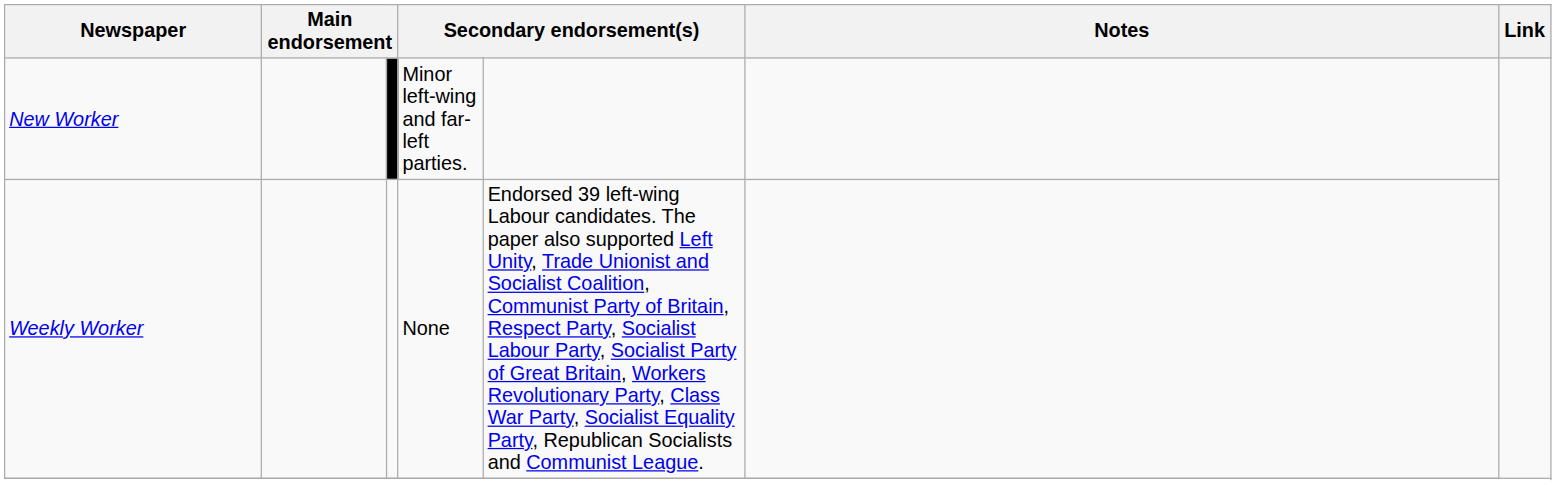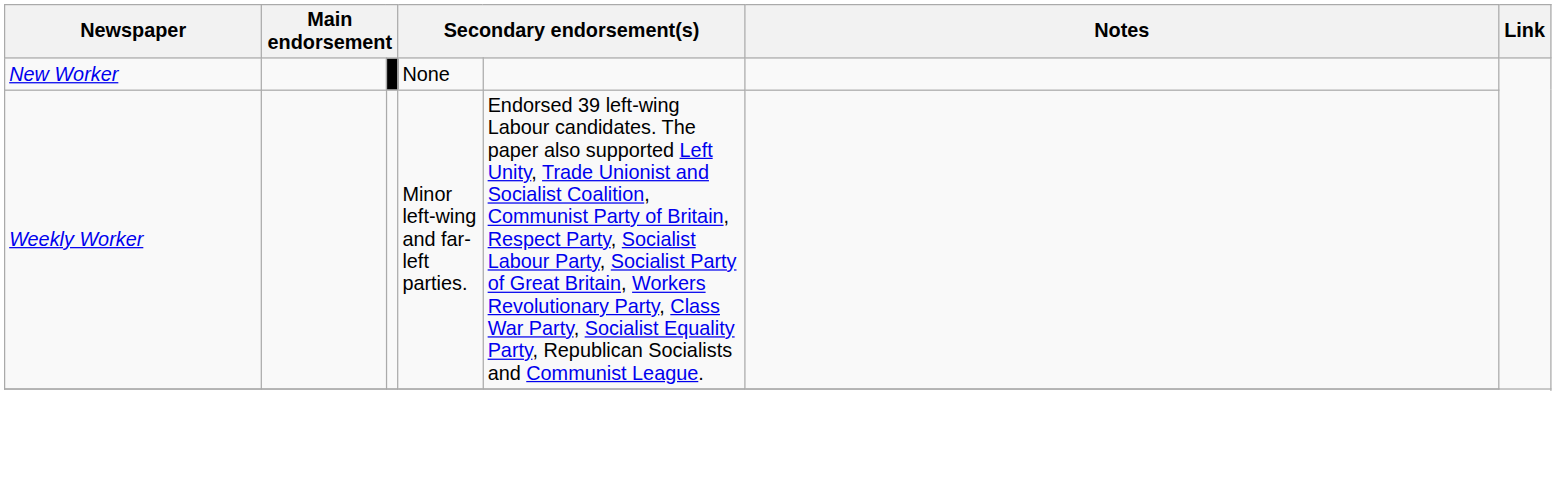(439, 118) Minor left-wing and far-left parties. -> (426, 74) None
(426, 328) None -> (439, 239) Minor left-wing and far-left parties.
